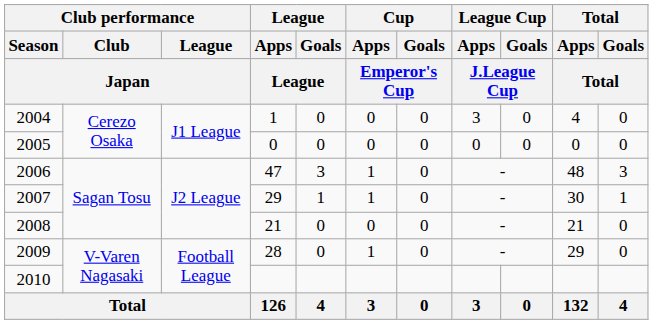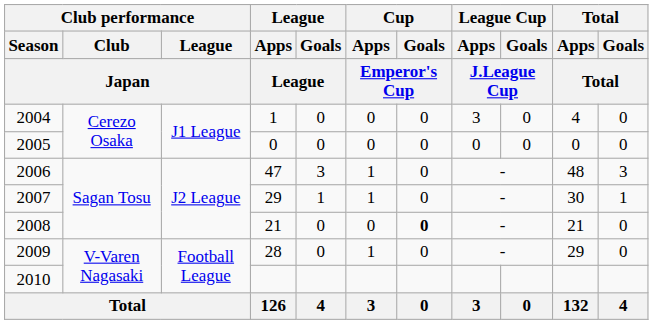(424, 225) normal -> (424, 225) bold
